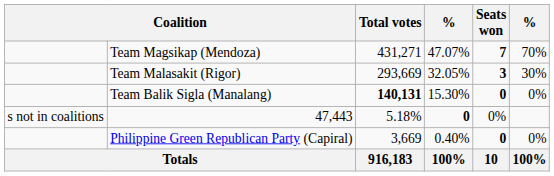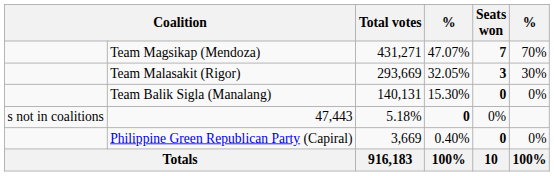(399, 95) bold -> (399, 95) normal
